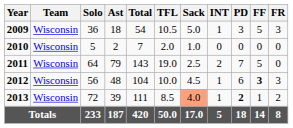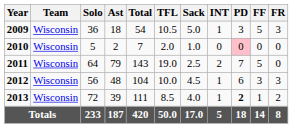(241, 47) no background -> (241, 47) pink background
(260, 81) bold -> (260, 81) normal
(194, 98) lightsalmon background -> (194, 98) no background
